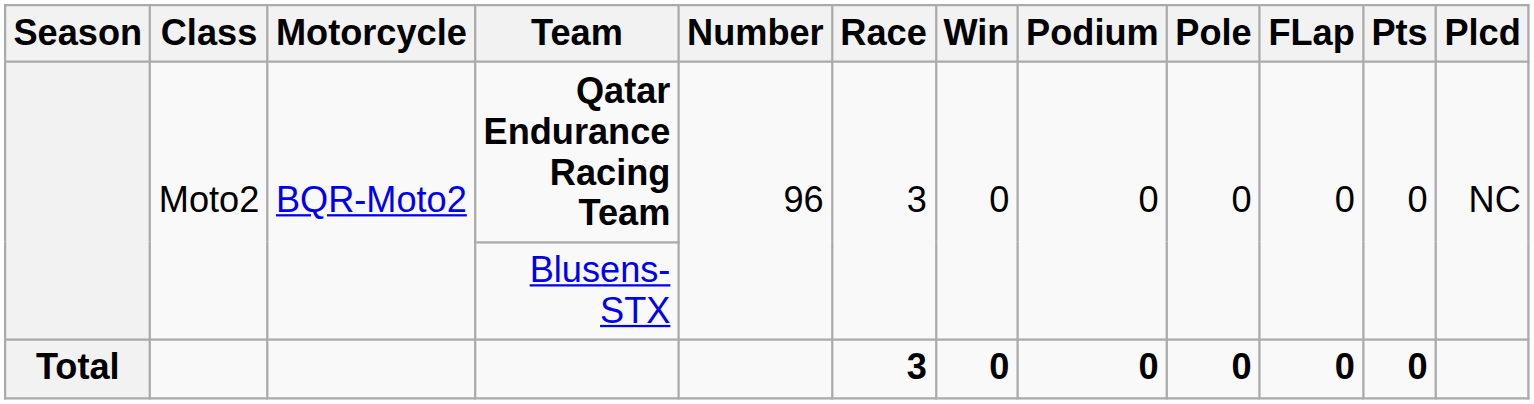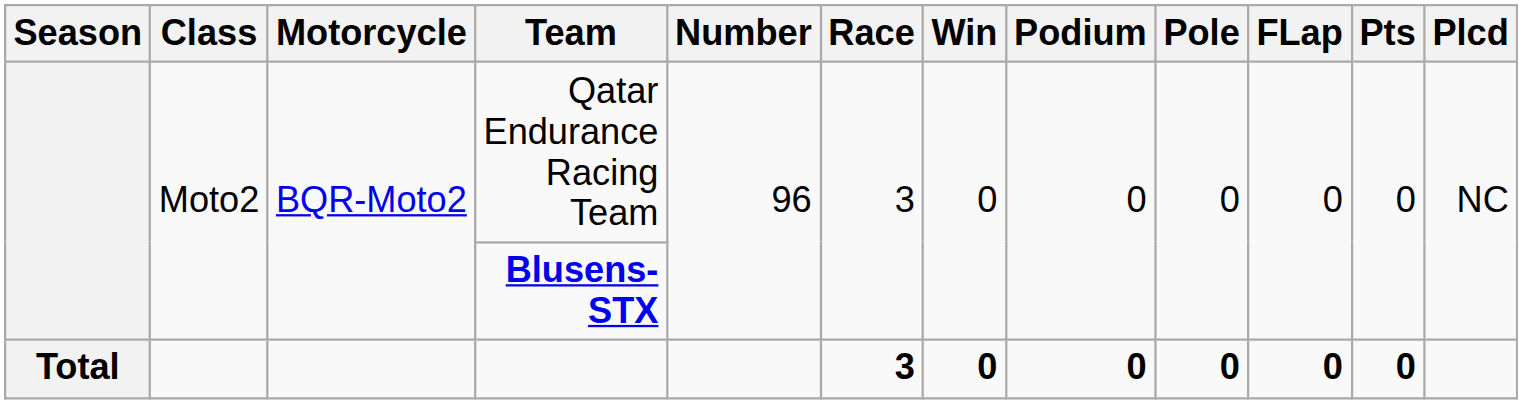(577, 151) bold -> (571, 151) normal
(600, 290) normal -> (582, 290) bold
